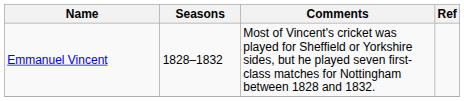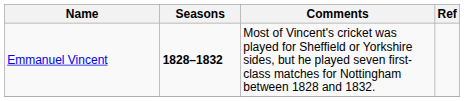(193, 60) normal -> (193, 60) bold
